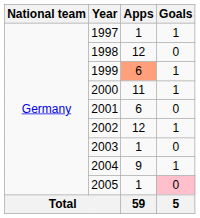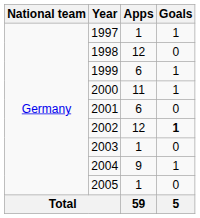(139, 71) lightsalmon background -> (139, 71) no background
(176, 128) normal -> (176, 128) bold
(176, 185) pink background -> (176, 185) no background
